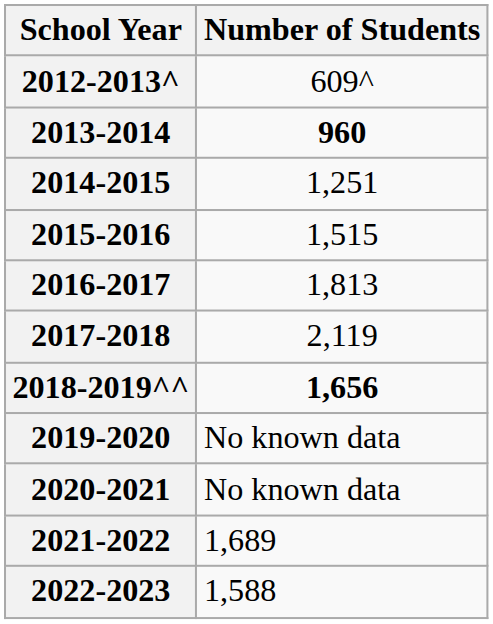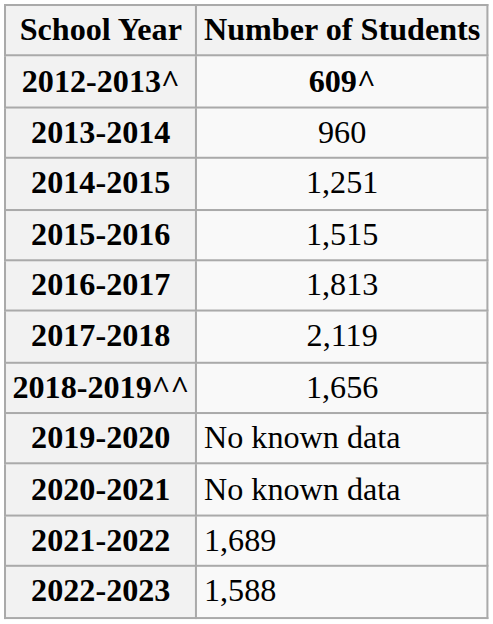(342, 81) normal -> (342, 81) bold
(342, 132) bold -> (342, 132) normal
(342, 387) bold -> (342, 387) normal
